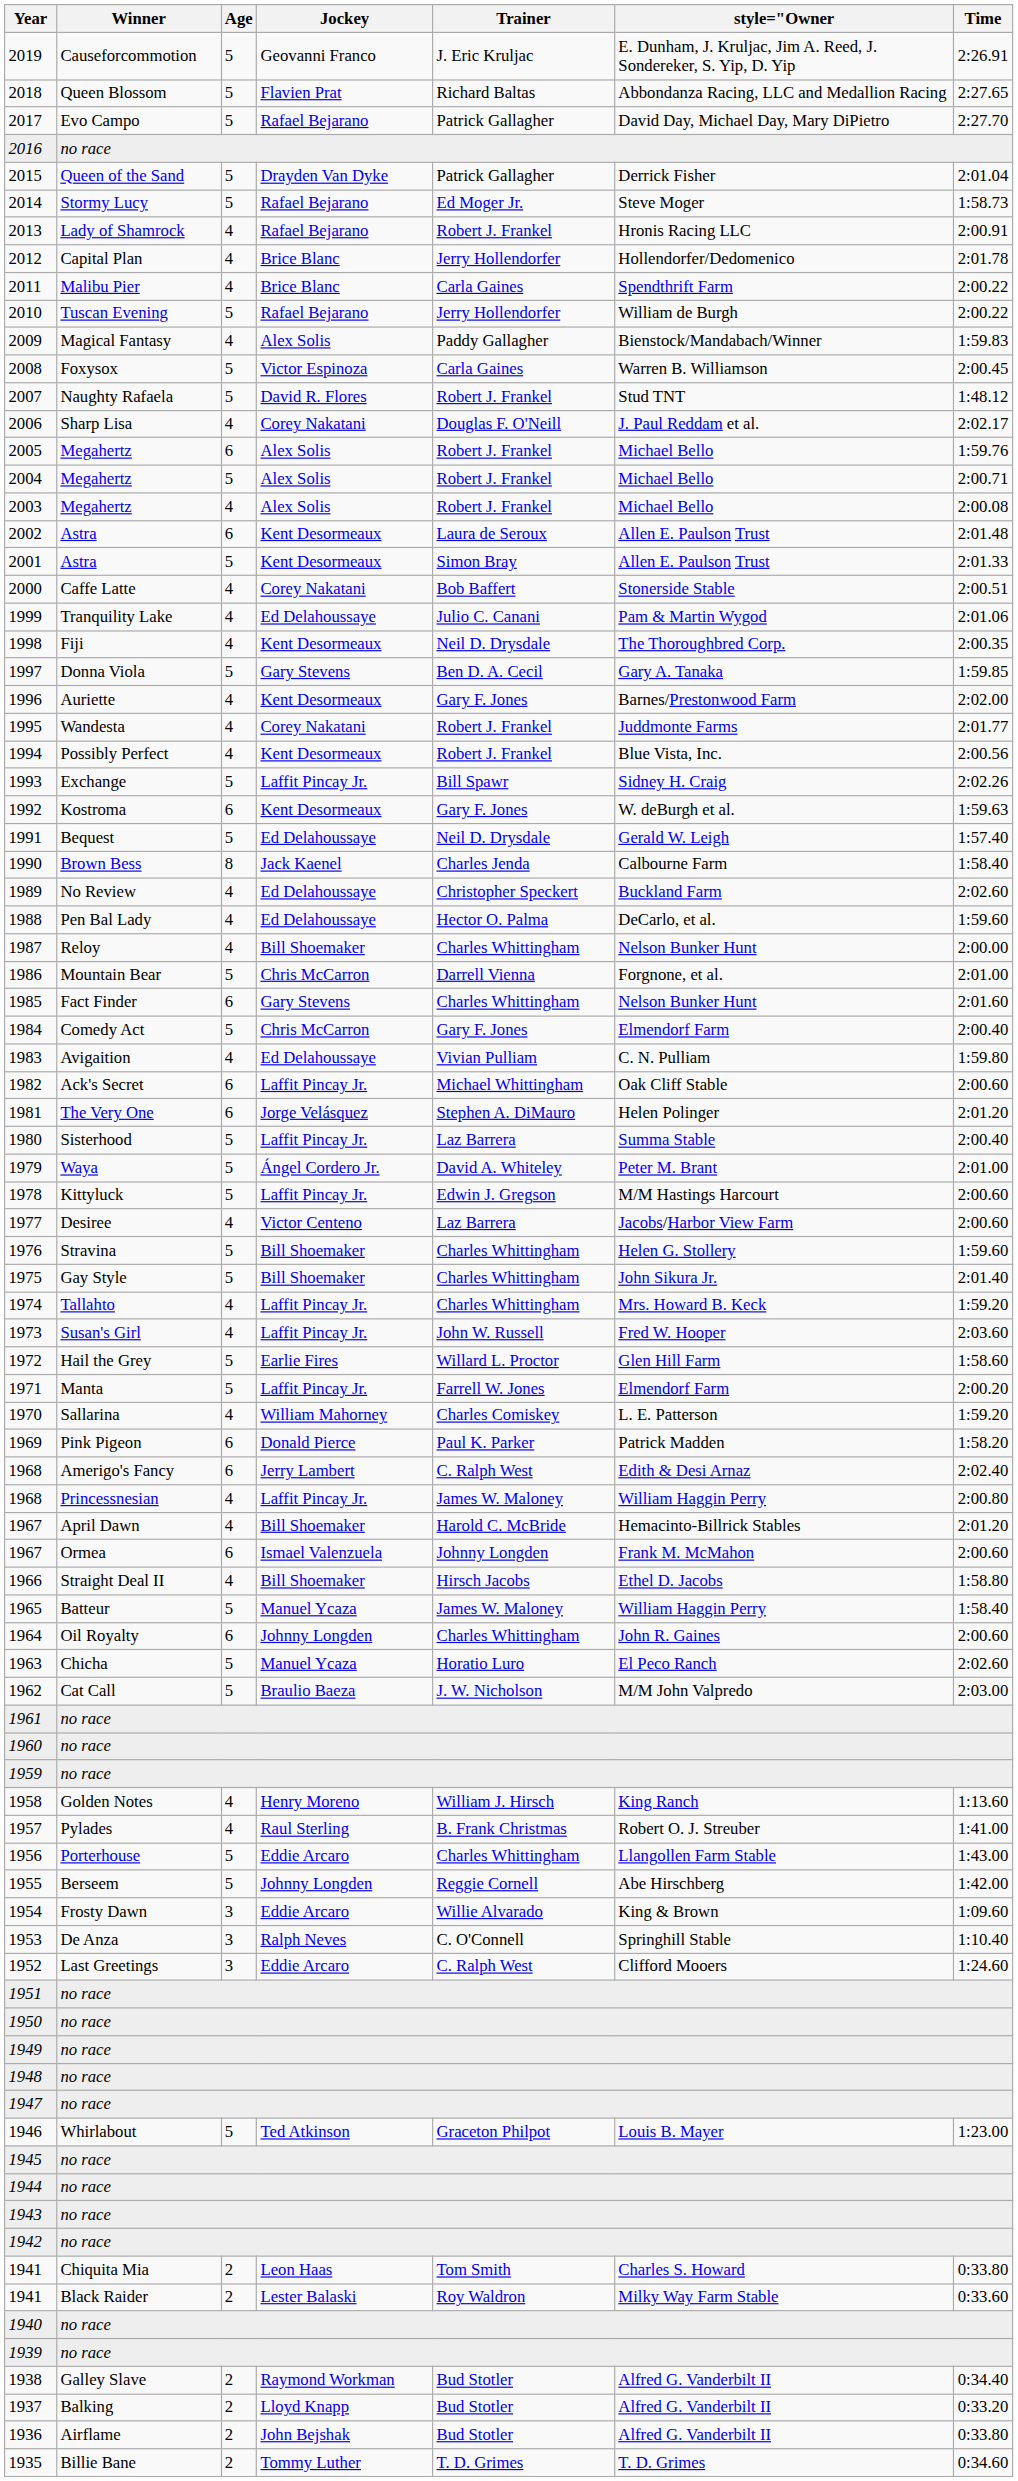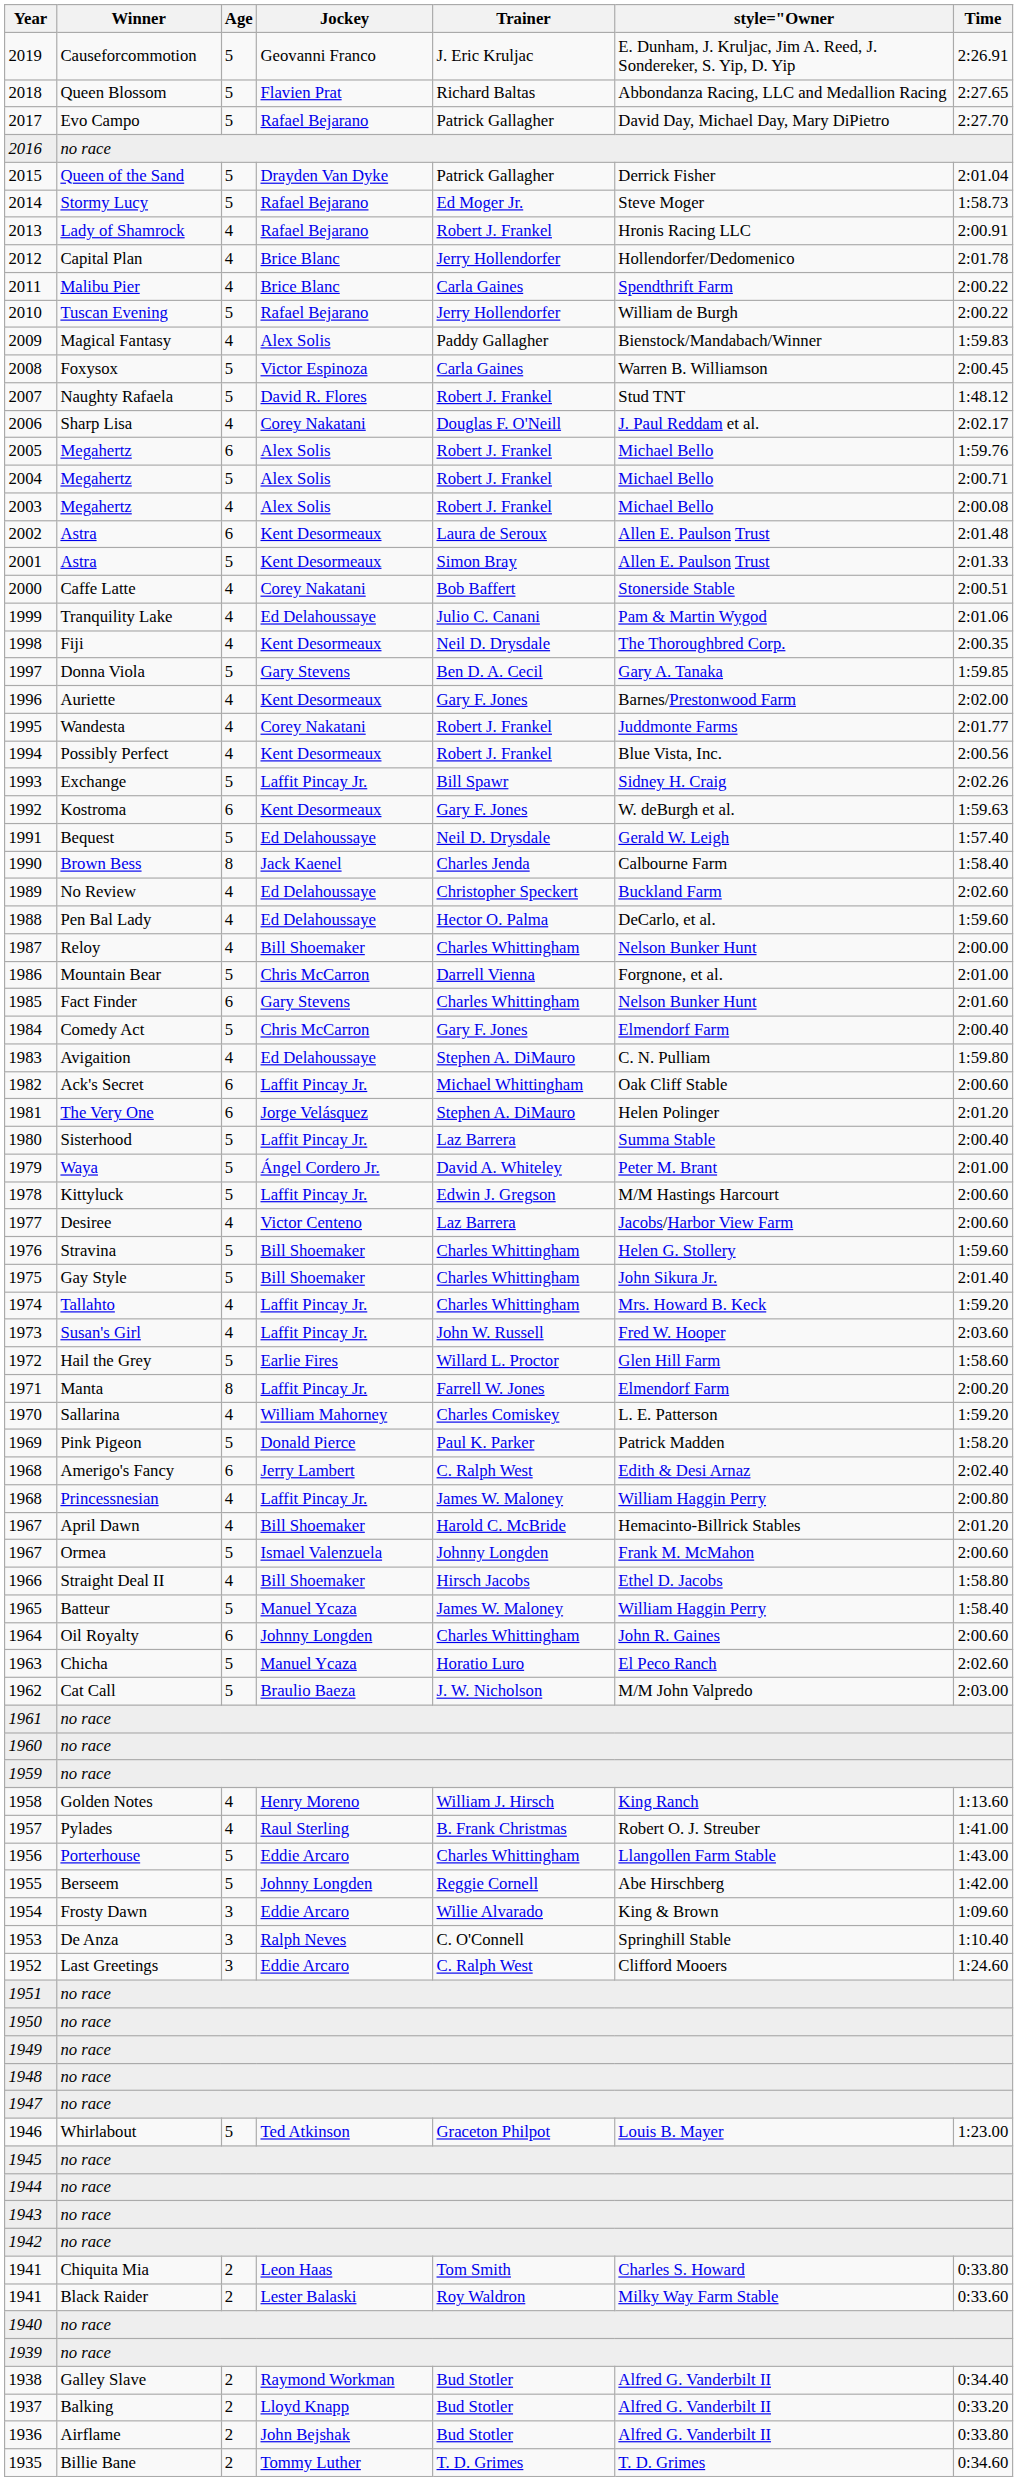(487, 1057) Vivian Pulliam -> (506, 1057) Stephen A. DiMauro
(229, 1388) 5 -> (229, 1388) 8
(229, 1443) 6 -> (229, 1443) 5
(229, 1553) 6 -> (229, 1553) 5
